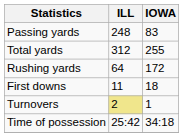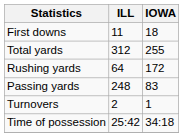rows swapped: (36, 86) <-> (43, 31)
(114, 104) khaki background -> (114, 104) no background
